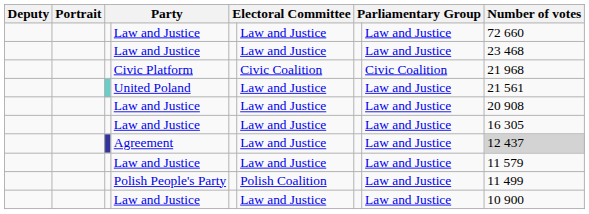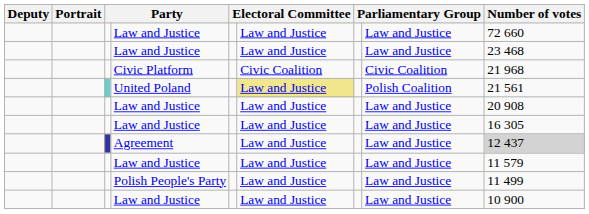(283, 88) no background -> (283, 88) khaki background
(408, 88) Law and Justice -> (408, 88) Polish Coalition
(283, 180) Polish Coalition -> (283, 180) Law and Justice
